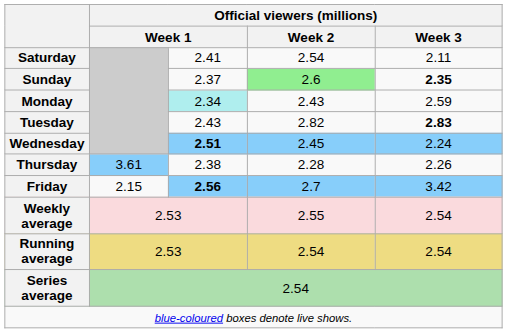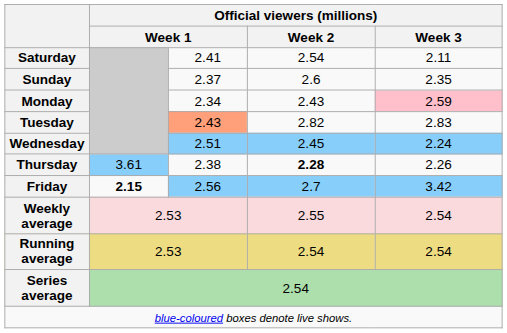(311, 80) lightgreen background -> (311, 80) no background
(439, 80) bold -> (439, 80) normal
(208, 101) paleturquoise background -> (208, 101) no background
(439, 101) no background -> (439, 101) pink background
(208, 122) no background -> (208, 122) lightsalmon background
(439, 122) bold -> (439, 122) normal
(208, 144) bold -> (208, 144) normal
(311, 165) normal -> (311, 165) bold
(129, 187) normal -> (129, 187) bold
(208, 187) bold -> (208, 187) normal
